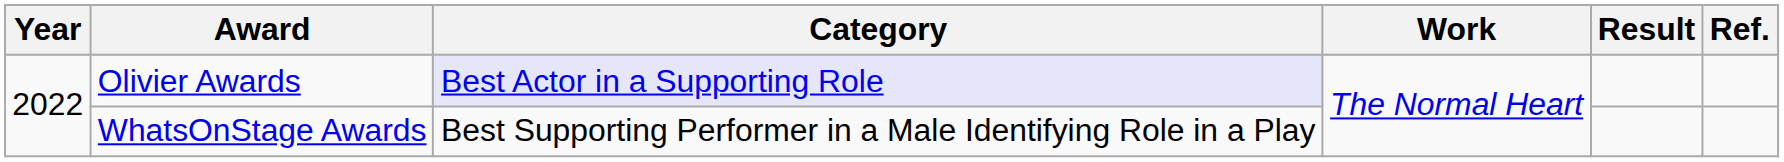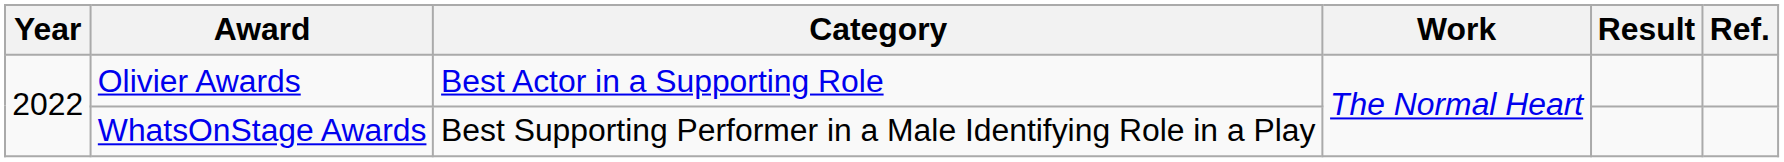(662, 80) lavender background -> (662, 80) no background
